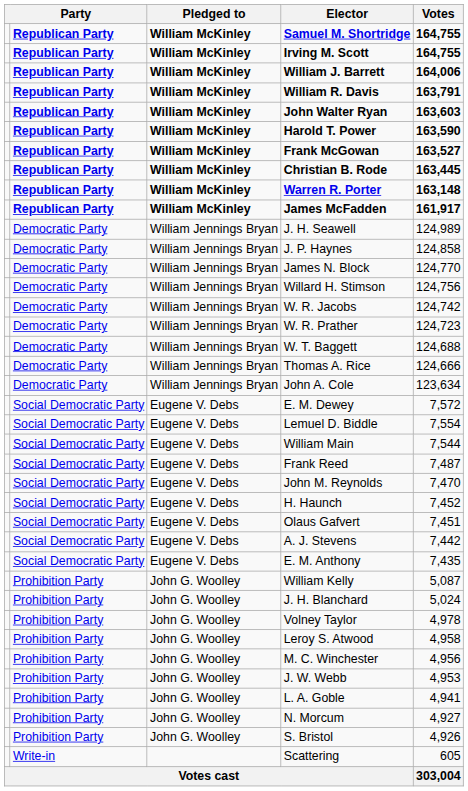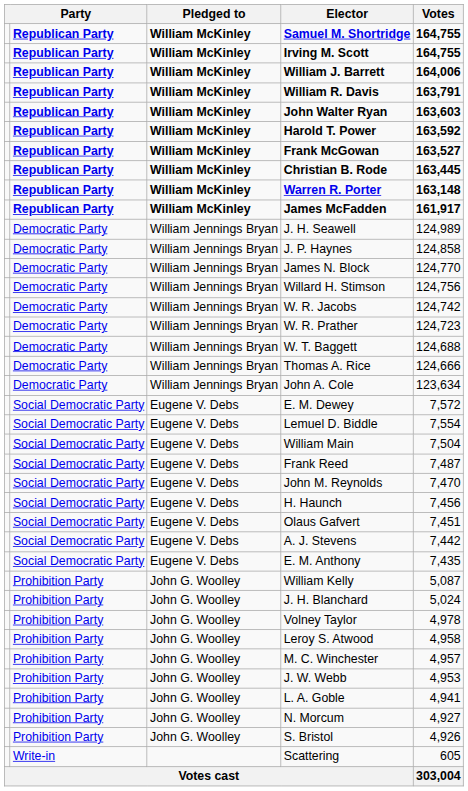(438, 131) 163,590 -> (438, 131) 163,592
(445, 444) 7,544 -> (445, 444) 7,504
(445, 502) 7,452 -> (445, 502) 7,456
(445, 659) 4,956 -> (445, 659) 4,957
